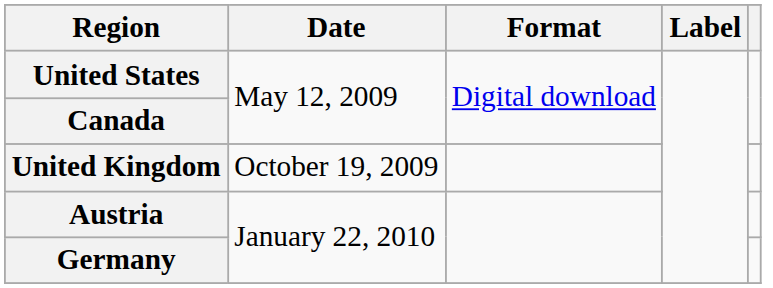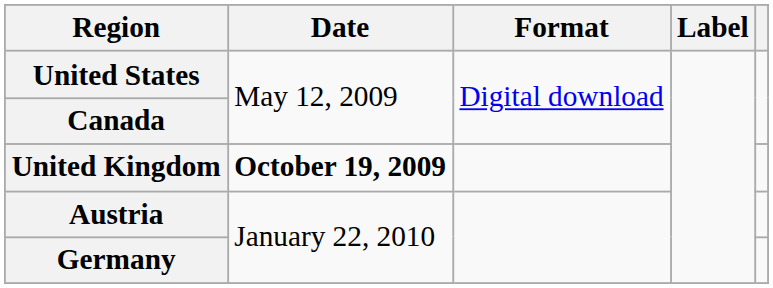(336, 167) normal -> (340, 167) bold
